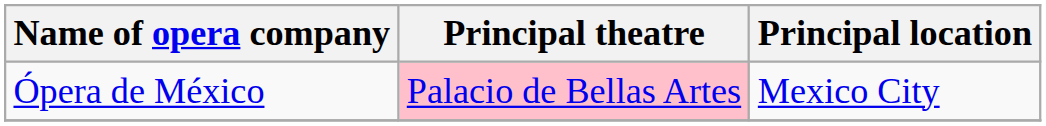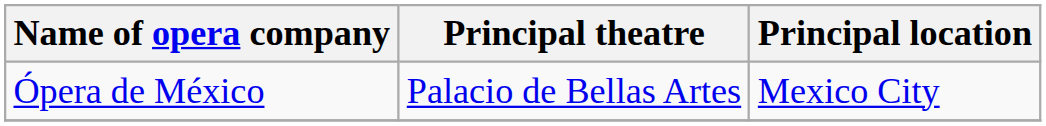(574, 90) pink background -> (574, 90) no background
